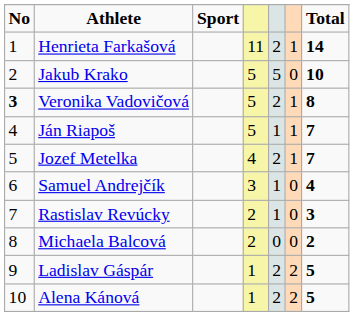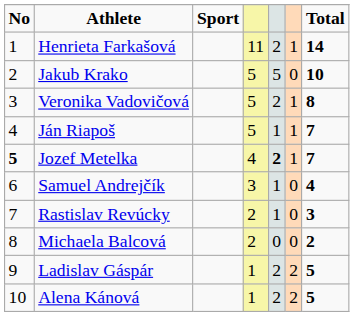(13, 102) bold -> (13, 102) normal
(13, 158) normal -> (13, 158) bold
(277, 158) normal -> (277, 158) bold
